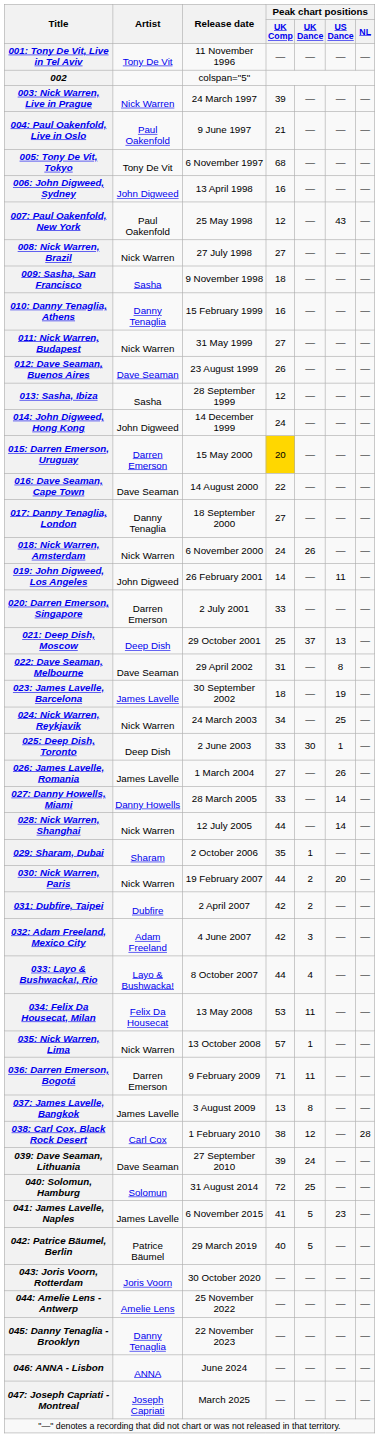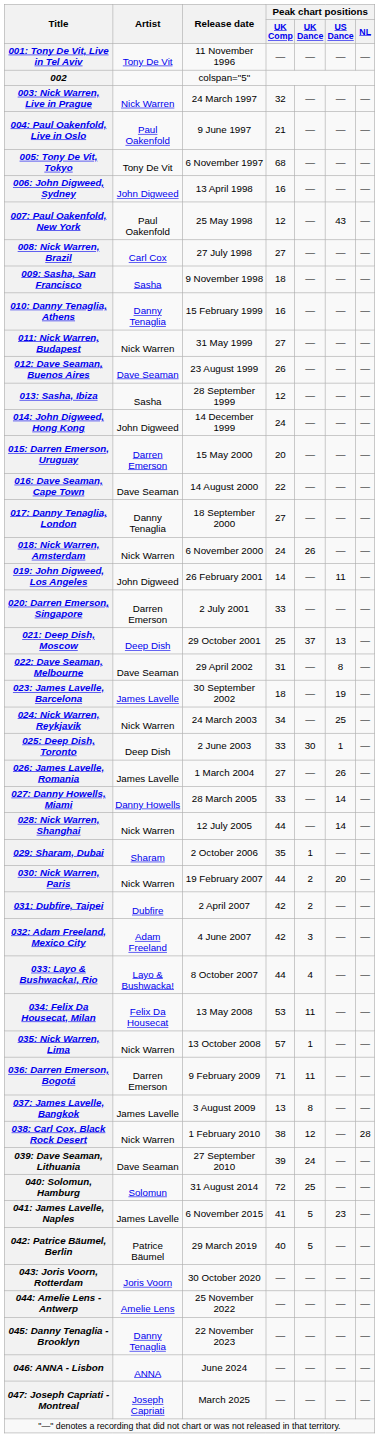(280, 98) 39 -> (280, 98) 32
(148, 258) Nick Warren -> (148, 258) Carl Cox
(280, 454) gold background -> (280, 454) no background
(148, 1140) Carl Cox -> (148, 1140) Nick Warren
